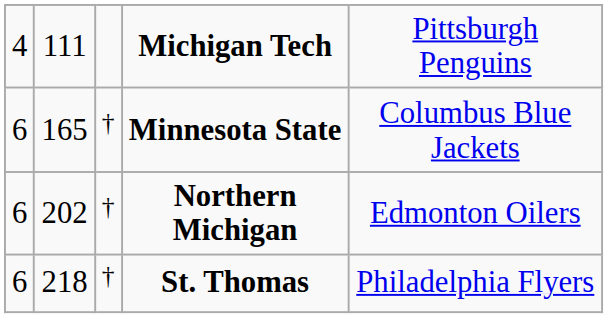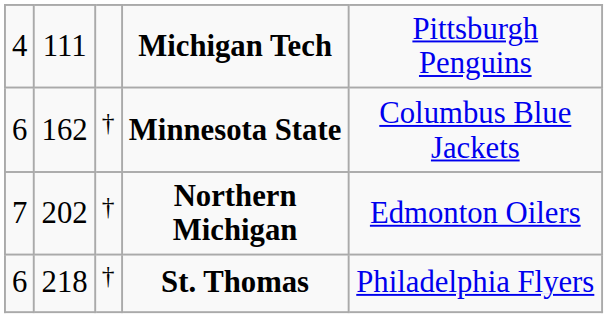(65, 129) 165 -> (65, 129) 162
(20, 212) 6 -> (20, 212) 7
